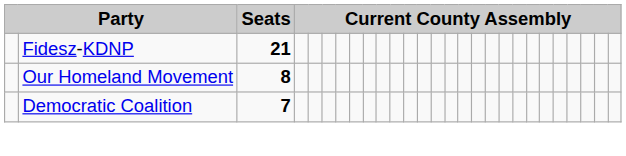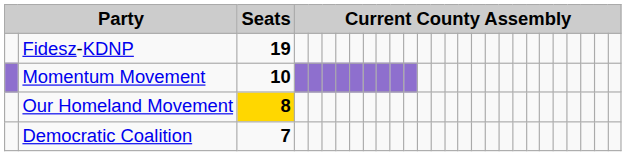(280, 48) 21 -> (280, 48) 19
+ row: (114, 77)
(286, 77) no background -> (286, 106) gold background
